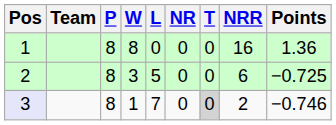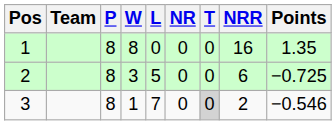(299, 47) 1.36 -> (299, 47) 1.35
(25, 104) lavender background -> (25, 104) no background
(299, 104) −0.746 -> (299, 104) −0.546
